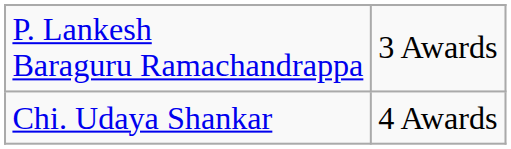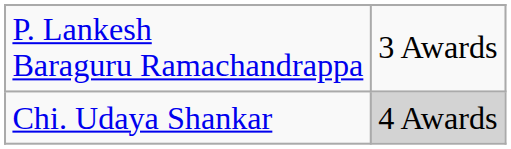(438, 117) no background -> (438, 117) lightgrey background
